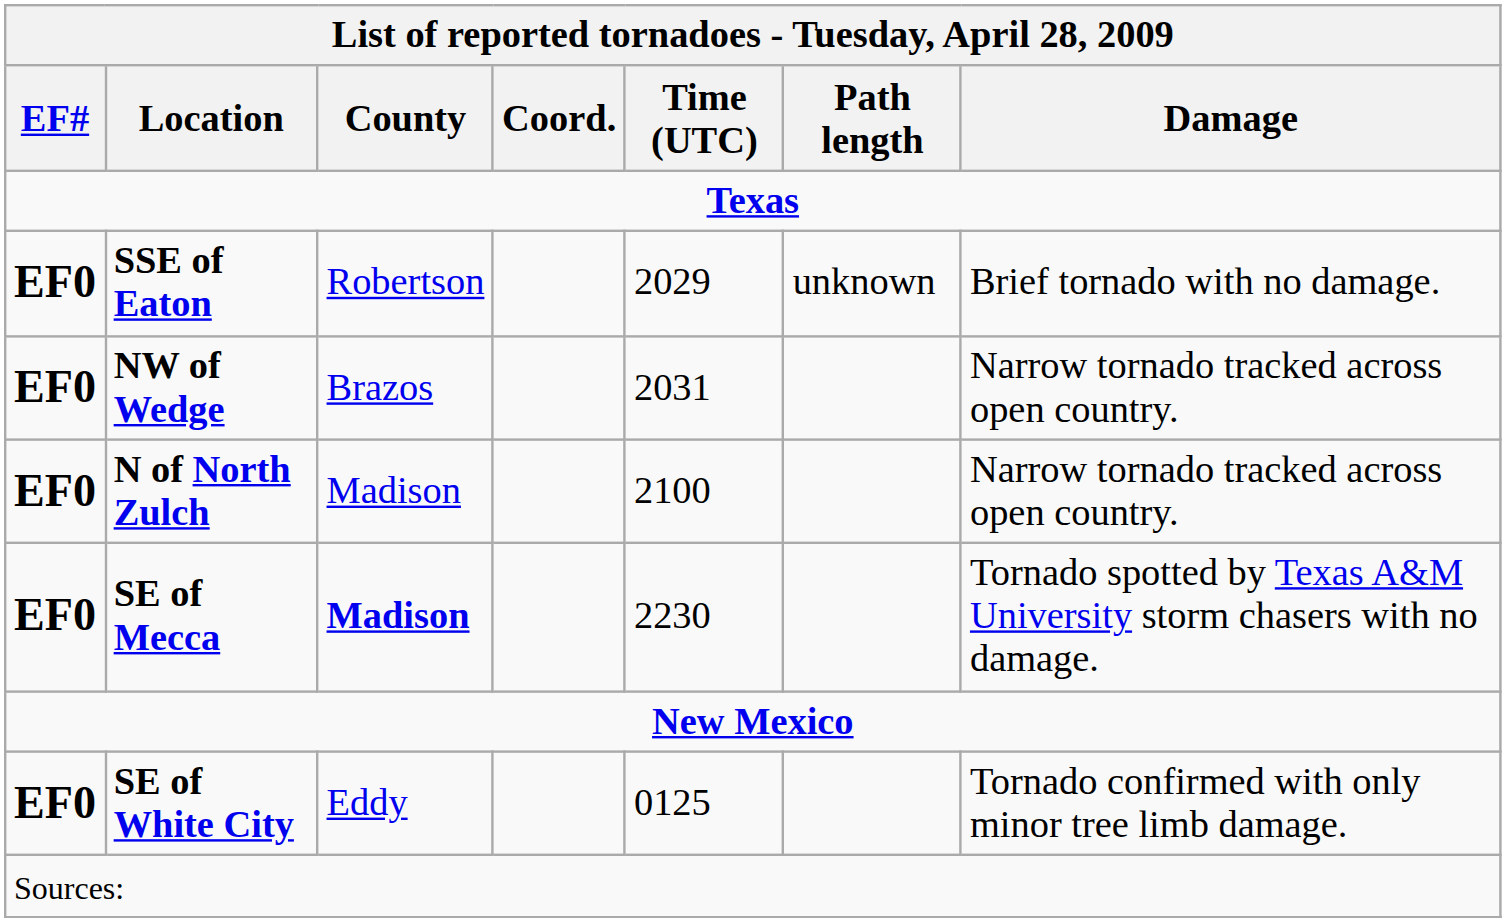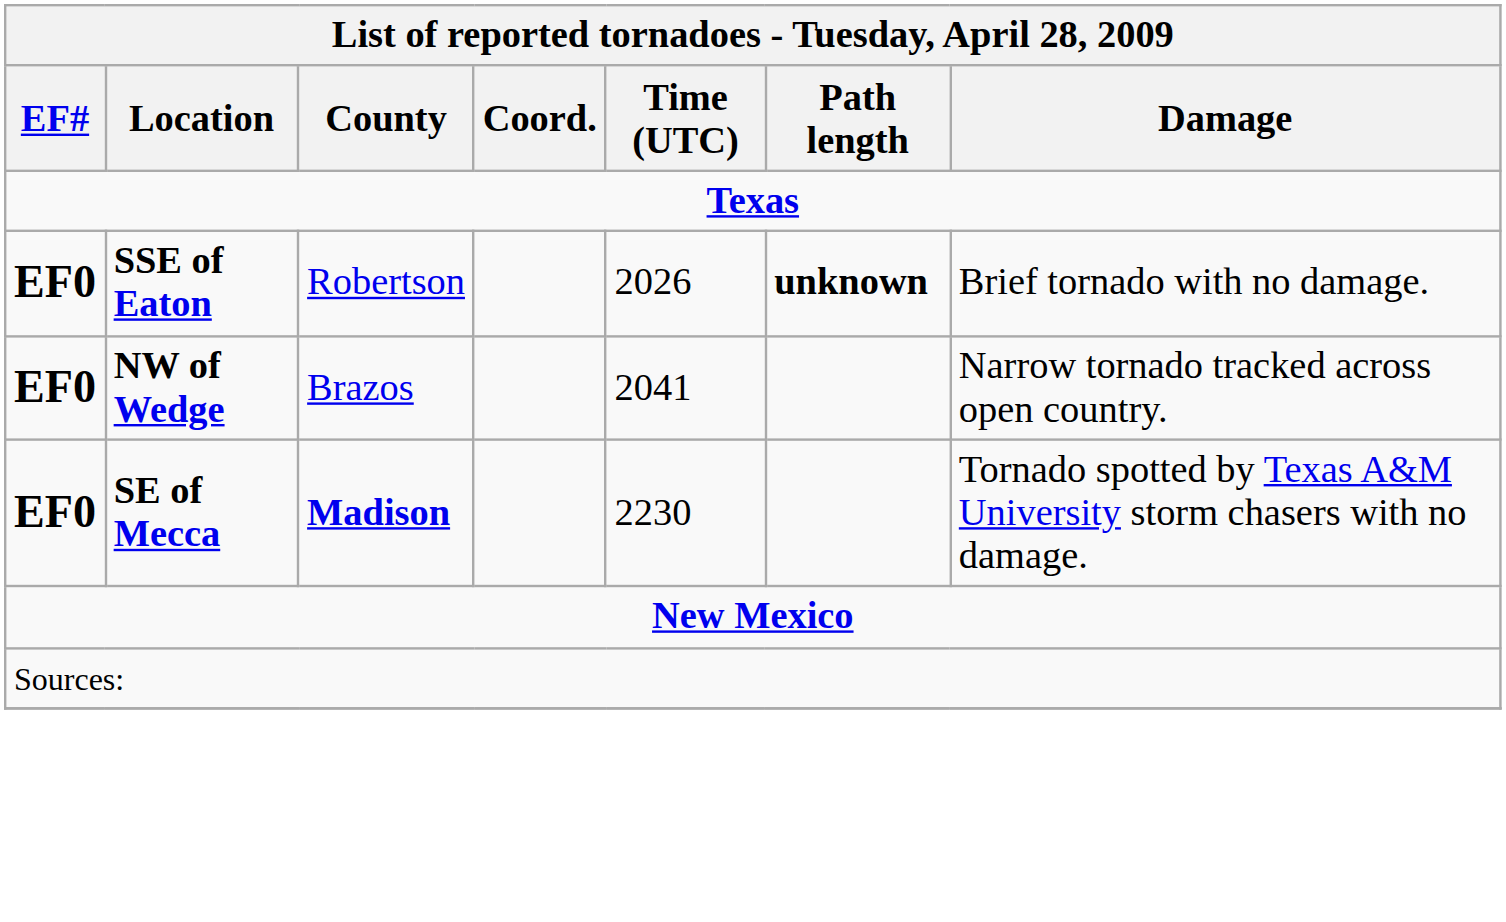(672, 282) 2029 -> (653, 282) 2026
(864, 282) normal -> (851, 282) bold
(672, 386) 2031 -> (653, 386) 2041
- row: (202, 490)
- row: (204, 802)
